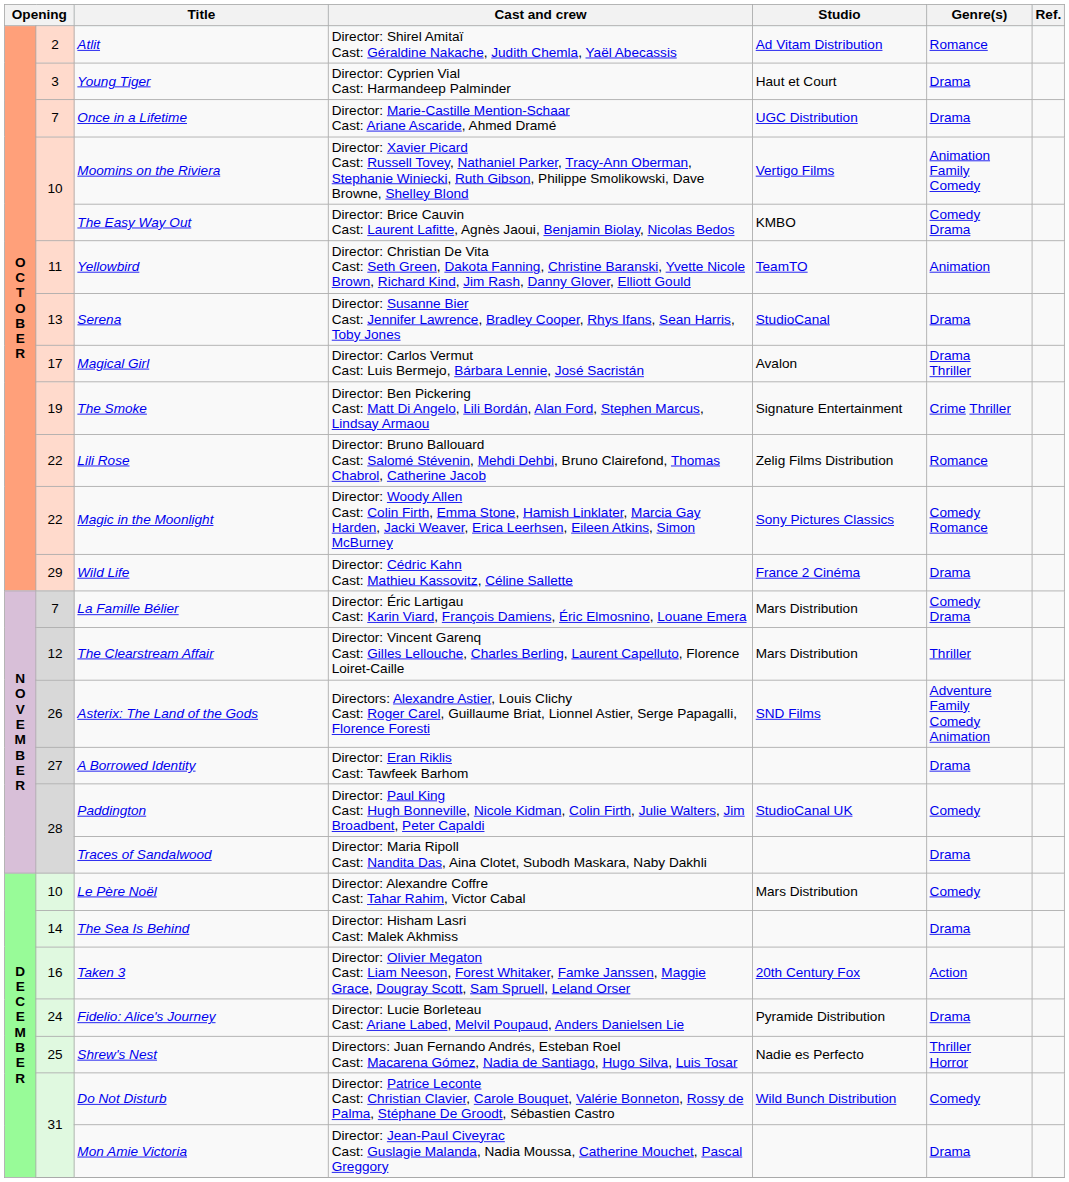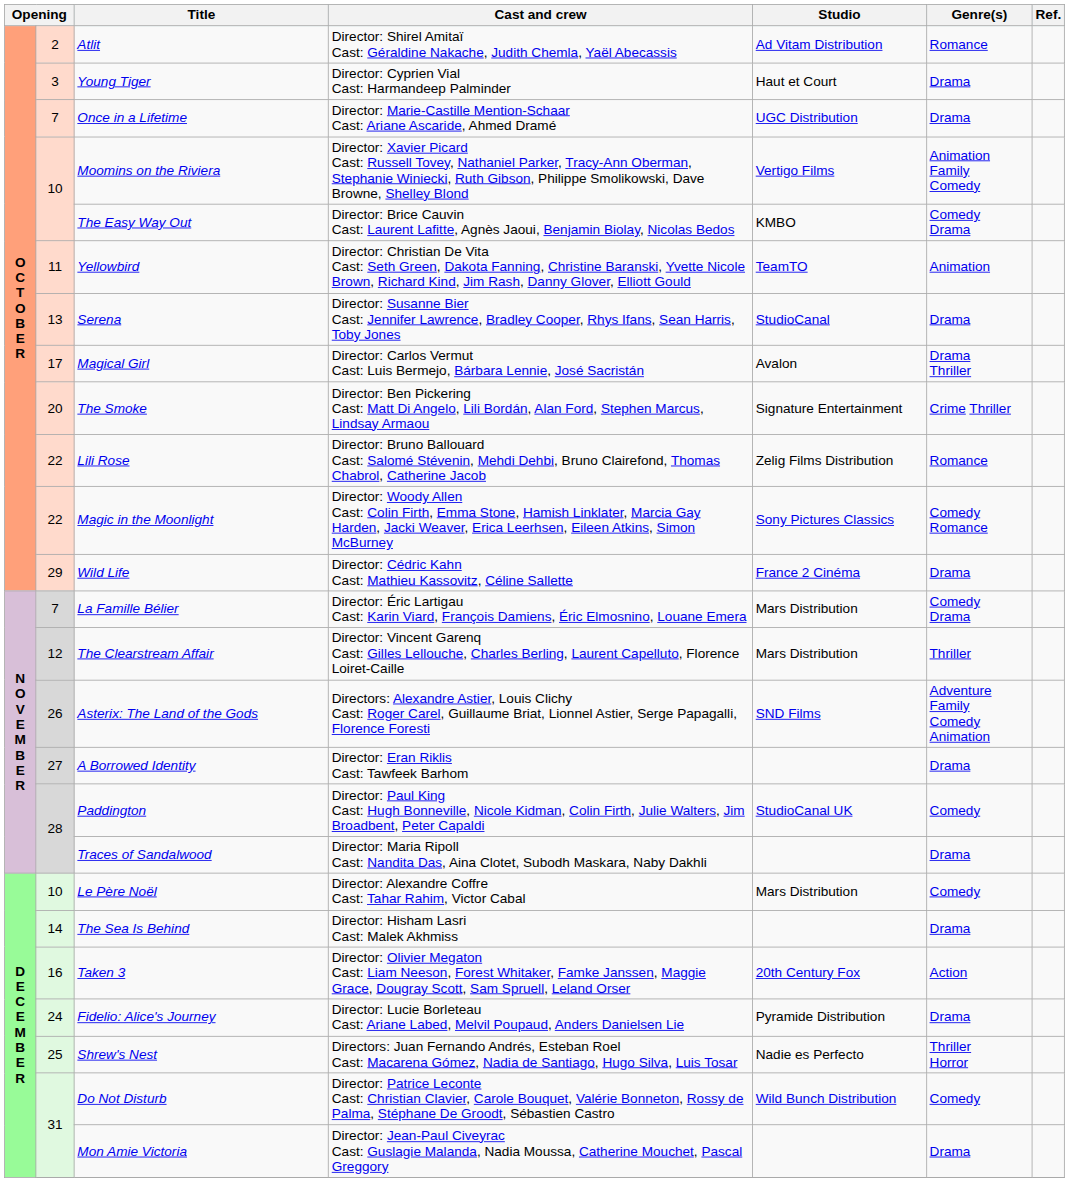(55, 408) 19 -> (55, 408) 20
